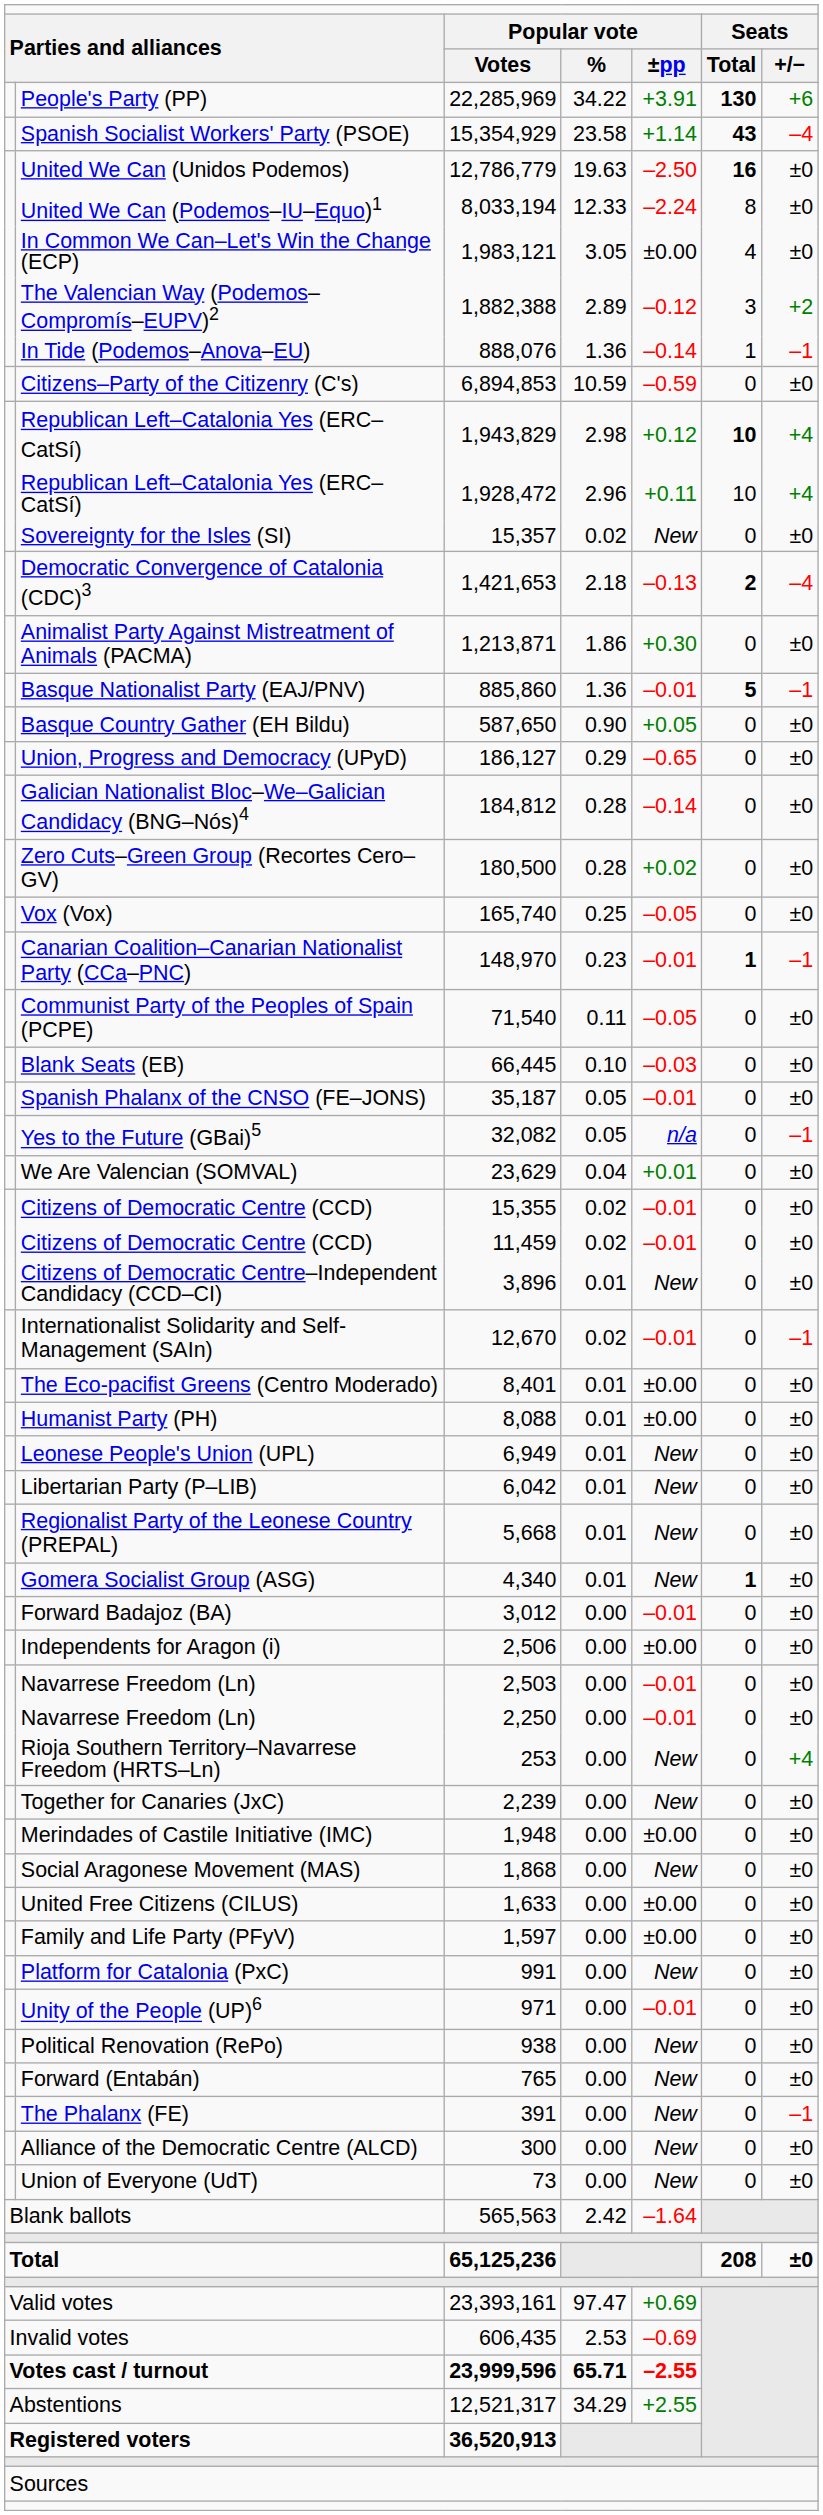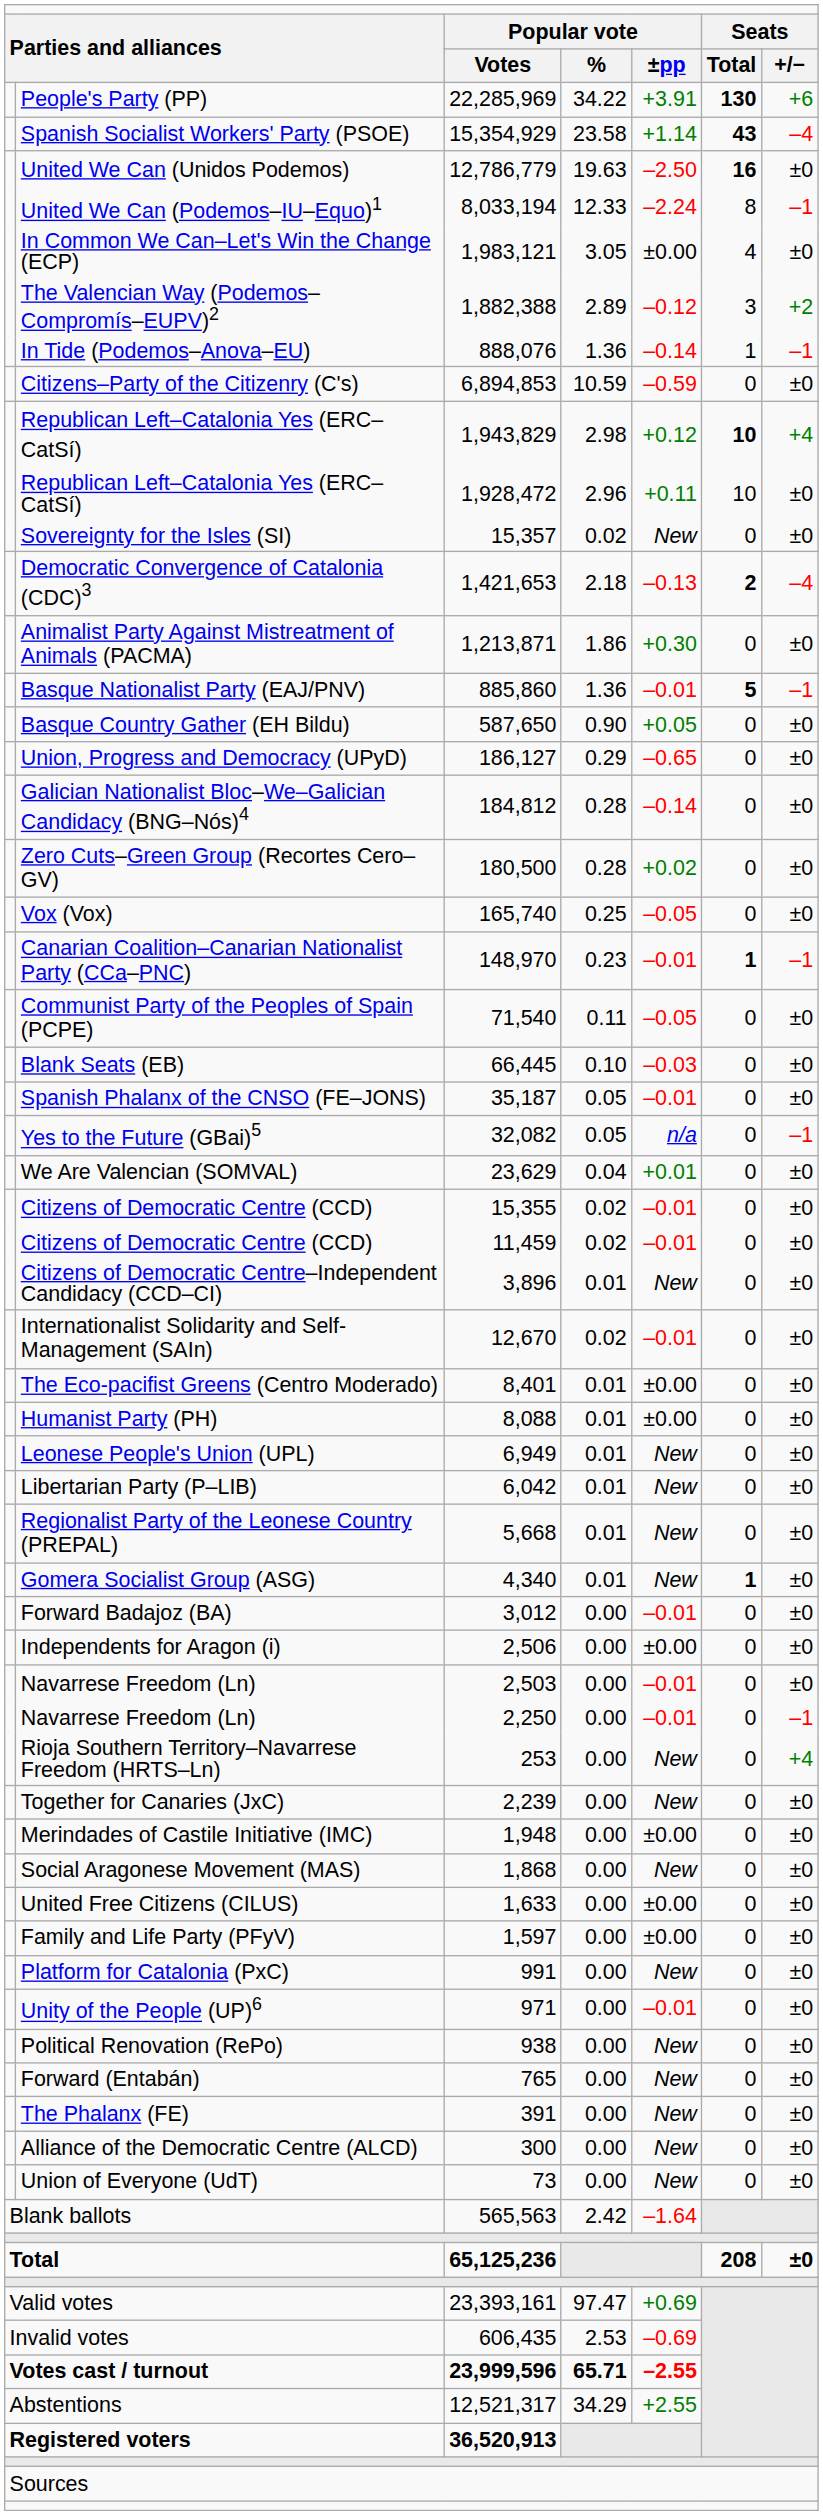(801, 207) ±0 -> (801, 207) –1
(801, 494) +4 -> (801, 494) ±0
(801, 1339) –1 -> (801, 1339) ±0
(801, 1717) ±0 -> (801, 1717) –1
(801, 2113) –1 -> (801, 2113) ±0
